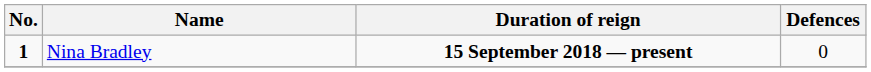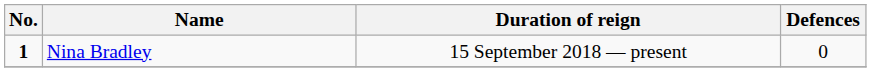(568, 50) bold -> (568, 50) normal
